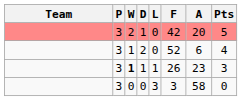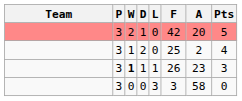(174, 50) 52 -> (174, 50) 25
(199, 50) 6 -> (199, 50) 2
